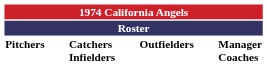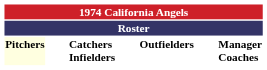(25, 44) no background -> (25, 44) lightyellow background
